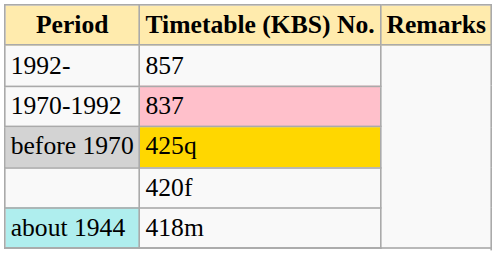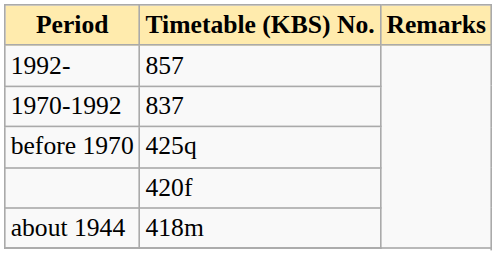(165, 106) pink background -> (165, 106) no background
(72, 146) lightgrey background -> (72, 146) no background
(171, 146) gold background -> (171, 146) no background
(68, 227) paleturquoise background -> (68, 227) no background
